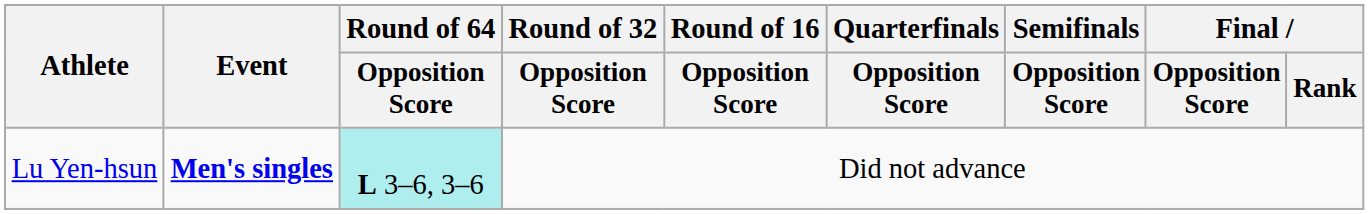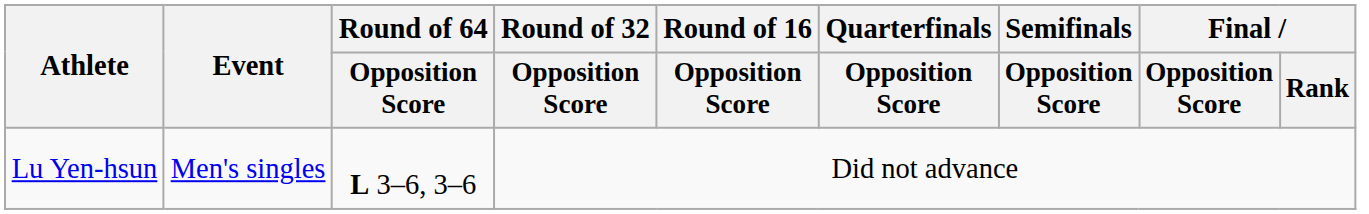(252, 168) bold -> (248, 168) normal
(421, 185) paleturquoise background -> (413, 185) no background
